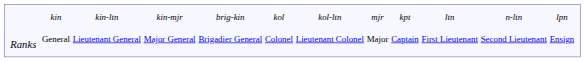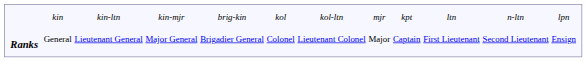(23, 44) normal -> (24, 44) bold
